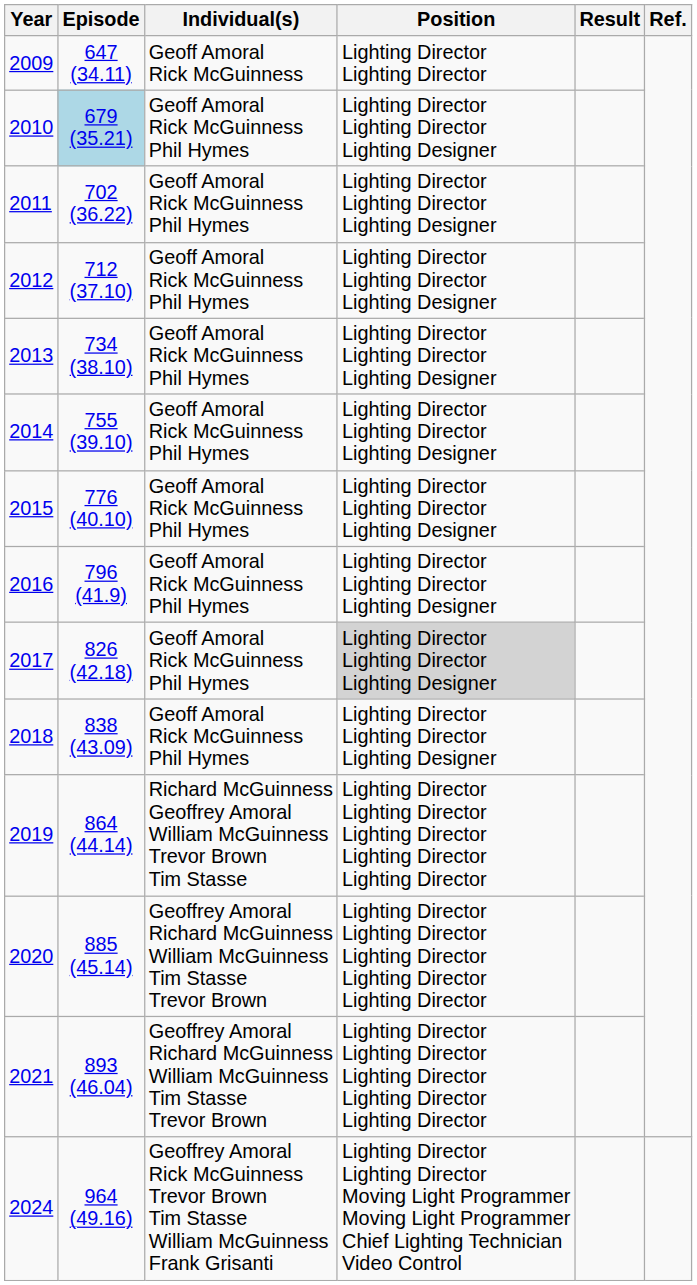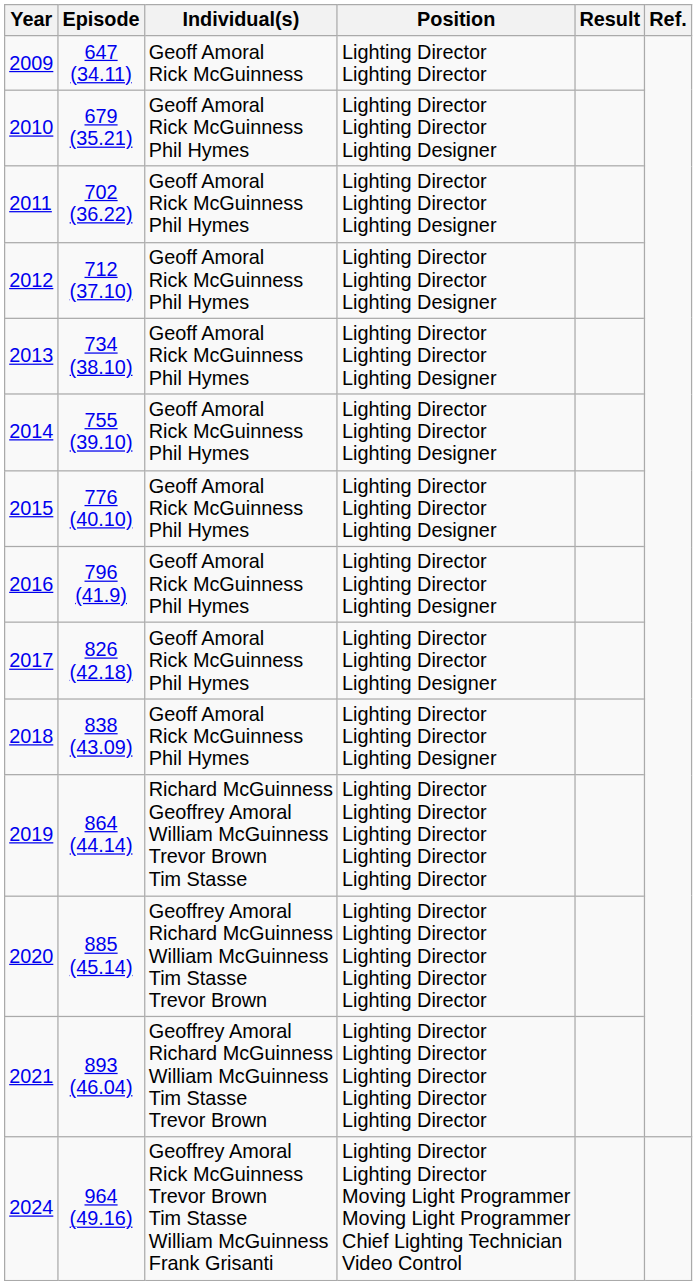(101, 127) lightblue background -> (101, 127) no background
(419, 660) lightgrey background -> (419, 660) no background
